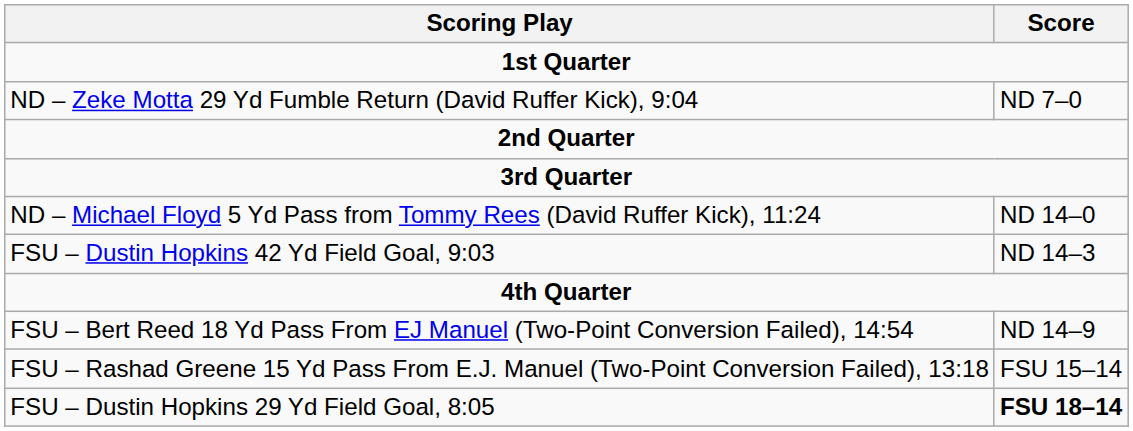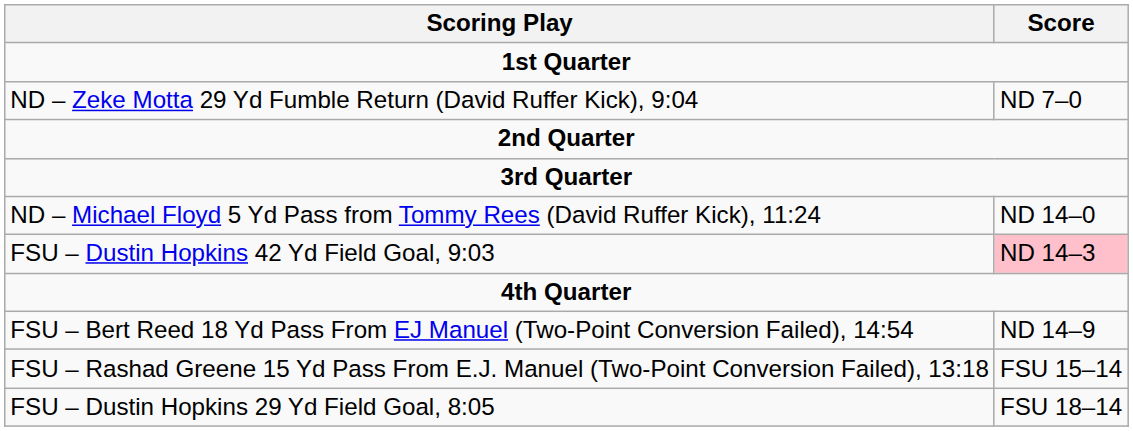(1048, 253) no background -> (1048, 253) pink background
(1061, 406) bold -> (1061, 406) normal
